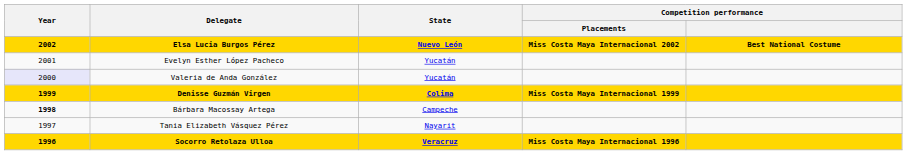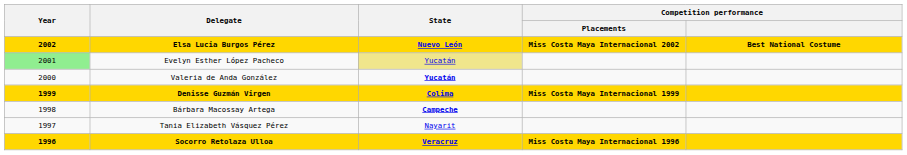(47, 61) no background -> (47, 61) lightgreen background
(440, 61) no background -> (440, 61) khaki background
(47, 77) lavender background -> (47, 77) no background
(440, 77) normal -> (440, 77) bold
(47, 109) bold -> (47, 109) normal
(440, 109) normal -> (440, 109) bold
